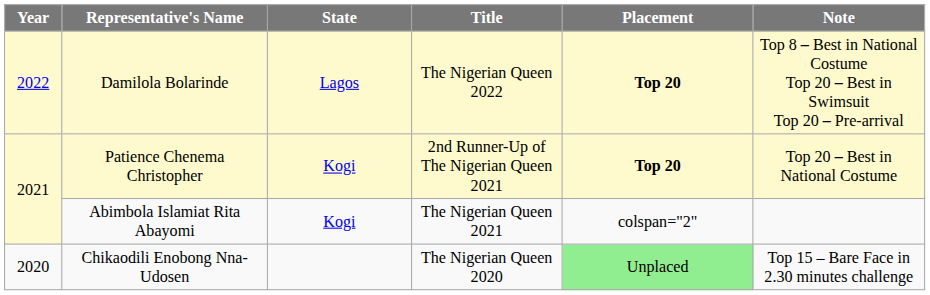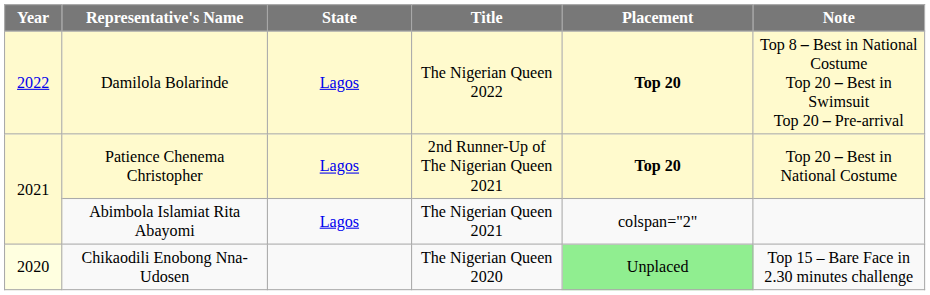(339, 166) Kogi -> (339, 166) Lagos
(339, 221) Kogi -> (339, 221) Lagos
(33, 267) no background -> (33, 267) lightyellow background
